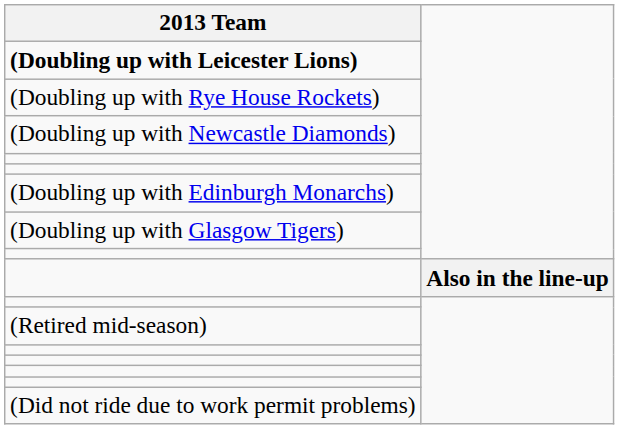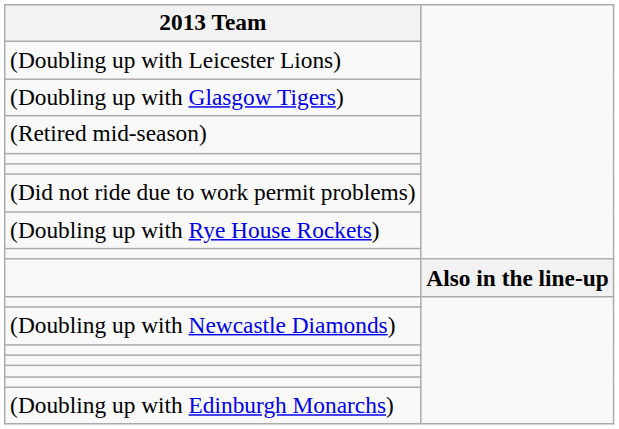(184, 60) bold -> (176, 60) normal
(195, 97) (Doubling up with Rye House Rockets) -> (177, 97) (Doubling up with Glasgow Tigers)
(203, 134) (Doubling up with Newcastle Diamonds) -> (108, 134) (Retired mid-season)
(202, 192) (Doubling up with Edinburgh Monarchs) -> (213, 192) (Did not ride due to work permit problems)
(177, 229) (Doubling up with Glasgow Tigers) -> (195, 229) (Doubling up with Rye House Rockets)
(108, 325) (Retired mid-season) -> (203, 325) (Doubling up with Newcastle Diamonds)
(213, 405) (Did not ride due to work permit problems) -> (202, 405) (Doubling up with Edinburgh Monarchs)
